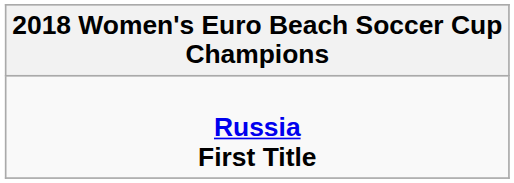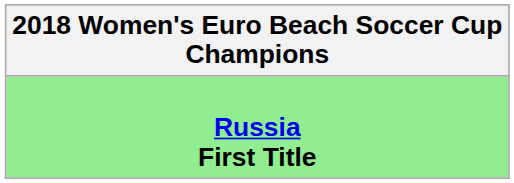(257, 141) no background -> (257, 141) lightgreen background
